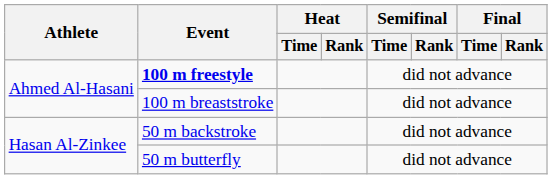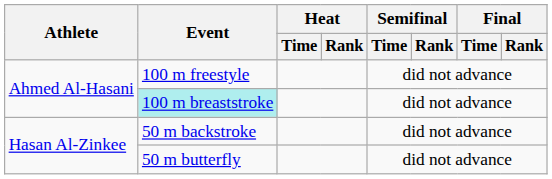(197, 74) bold -> (196, 74) normal
(208, 103) no background -> (208, 103) paleturquoise background
